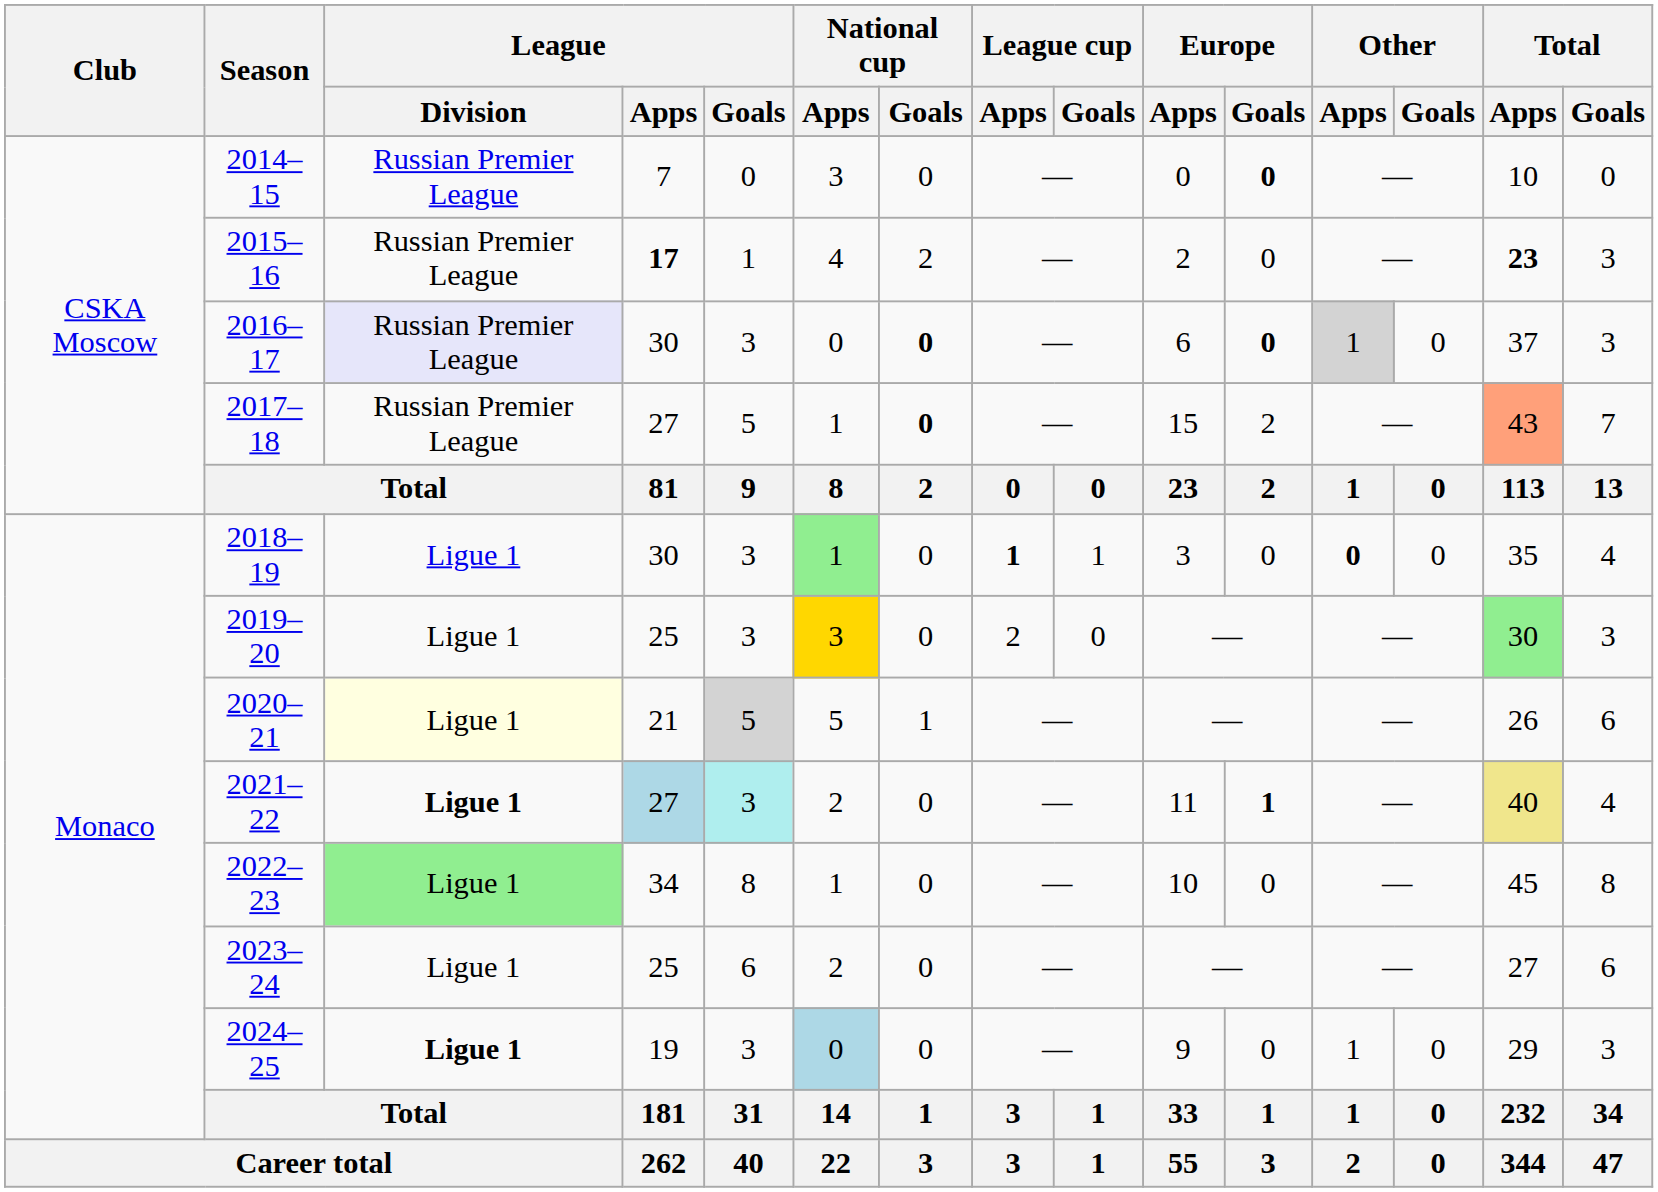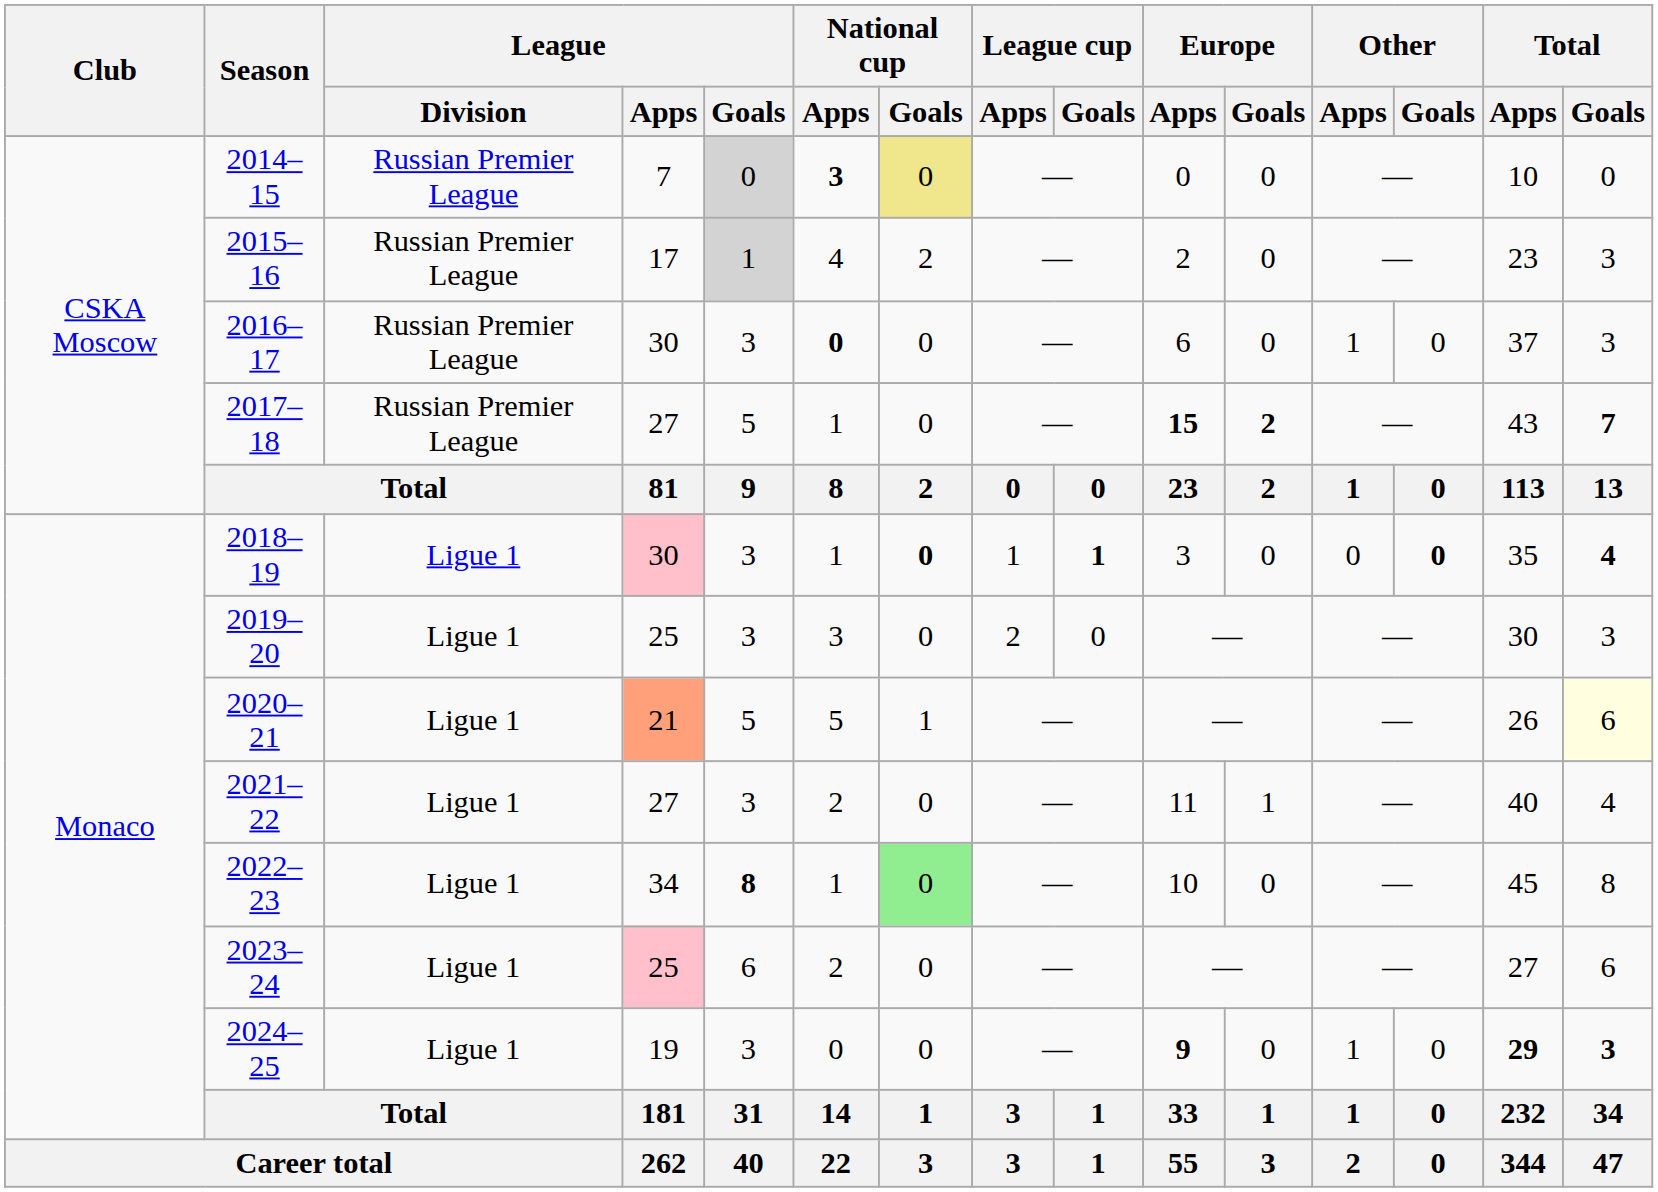(748, 176) no background -> (748, 176) lightgrey background
(836, 176) normal -> (836, 176) bold
(926, 176) no background -> (926, 176) khaki background
(1268, 176) bold -> (1268, 176) normal
(663, 258) bold -> (663, 258) normal
(748, 258) no background -> (748, 258) lightgrey background
(1523, 258) bold -> (1523, 258) normal
(473, 341) lavender background -> (473, 341) no background
(836, 341) normal -> (836, 341) bold
(926, 341) bold -> (926, 341) normal
(1268, 341) bold -> (1268, 341) normal
(1353, 341) lightgrey background -> (1353, 341) no background
(926, 423) bold -> (926, 423) normal
(1183, 423) normal -> (1183, 423) bold
(1268, 423) normal -> (1268, 423) bold
(1523, 423) lightsalmon background -> (1523, 423) no background
(1608, 423) normal -> (1608, 423) bold
(663, 554) no background -> (663, 554) pink background
(836, 554) lightgreen background -> (836, 554) no background
(926, 554) normal -> (926, 554) bold
(1013, 554) bold -> (1013, 554) normal
(1098, 554) normal -> (1098, 554) bold
(1353, 554) bold -> (1353, 554) normal
(1438, 554) normal -> (1438, 554) bold
(1608, 554) normal -> (1608, 554) bold
(836, 636) gold background -> (836, 636) no background
(1523, 636) lightgreen background -> (1523, 636) no background
(473, 719) lightyellow background -> (473, 719) no background
(663, 719) no background -> (663, 719) lightsalmon background
(748, 719) lightgrey background -> (748, 719) no background
(1608, 719) no background -> (1608, 719) lightyellow background
(473, 801) bold -> (473, 801) normal
(663, 801) lightblue background -> (663, 801) no background
(748, 801) paleturquoise background -> (748, 801) no background
(1268, 801) bold -> (1268, 801) normal
(1523, 801) khaki background -> (1523, 801) no background
(473, 883) lightgreen background -> (473, 883) no background
(748, 883) normal -> (748, 883) bold
(926, 883) no background -> (926, 883) lightgreen background
(663, 966) no background -> (663, 966) pink background
(473, 1048) bold -> (473, 1048) normal
(836, 1048) lightblue background -> (836, 1048) no background
(1183, 1048) normal -> (1183, 1048) bold
(1523, 1048) normal -> (1523, 1048) bold
(1608, 1048) normal -> (1608, 1048) bold
